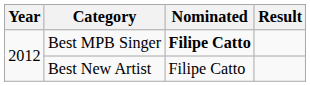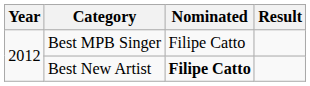(210, 42) bold -> (207, 42) normal
(207, 68) normal -> (210, 68) bold
